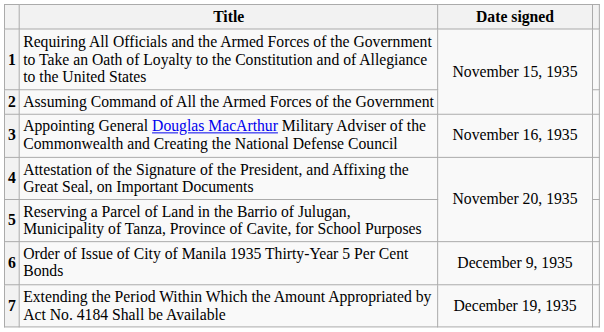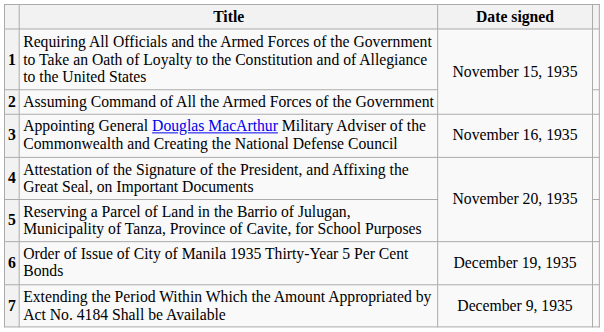(515, 263) December 9, 1935 -> (515, 263) December 19, 1935
(515, 305) December 19, 1935 -> (515, 305) December 9, 1935
